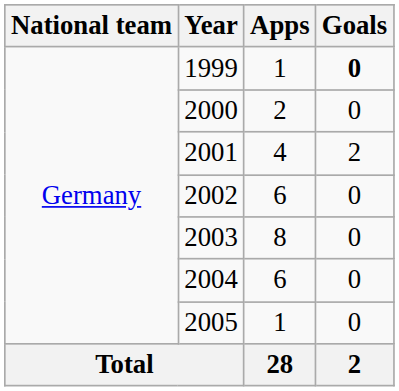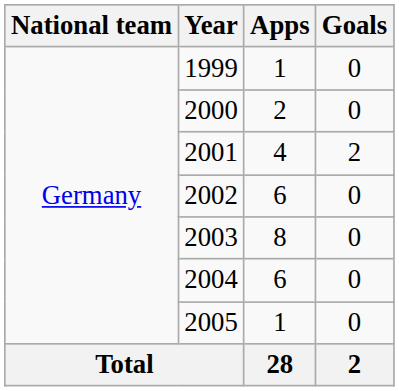(355, 68) bold -> (355, 68) normal
